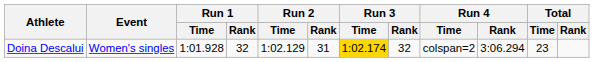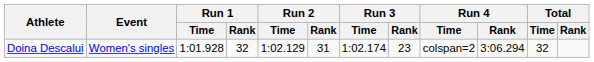(364, 49) gold background -> (364, 49) no background
(404, 49) 32 -> (404, 49) 23
(542, 49) 23 -> (542, 49) 32
